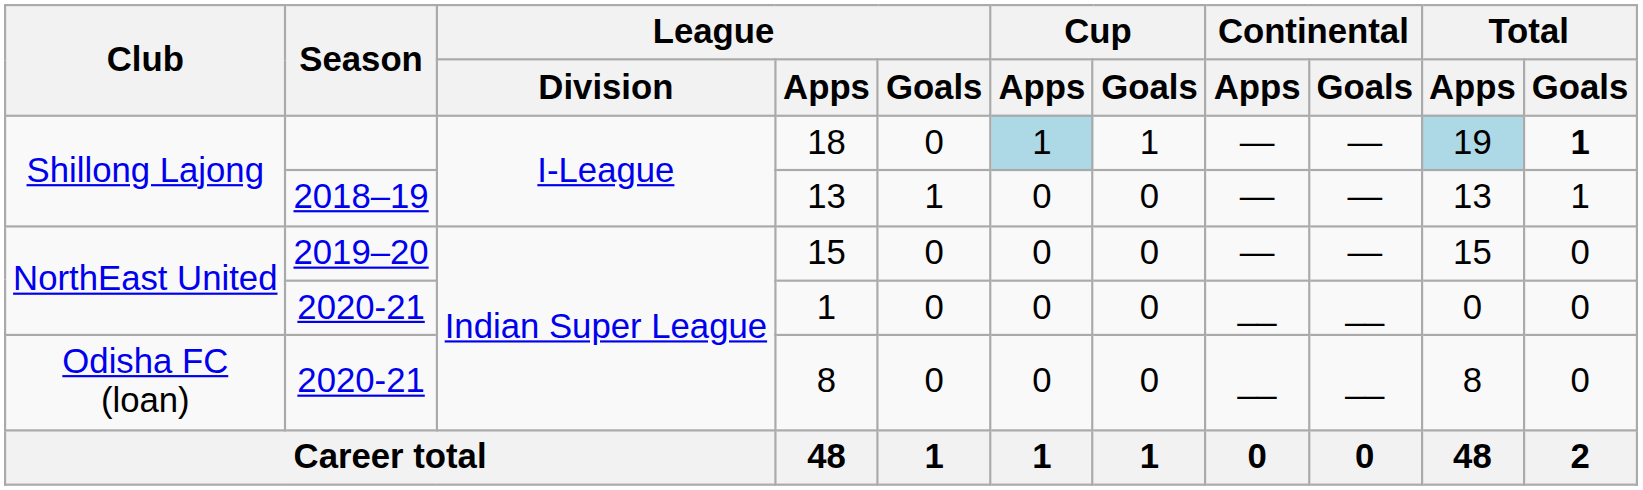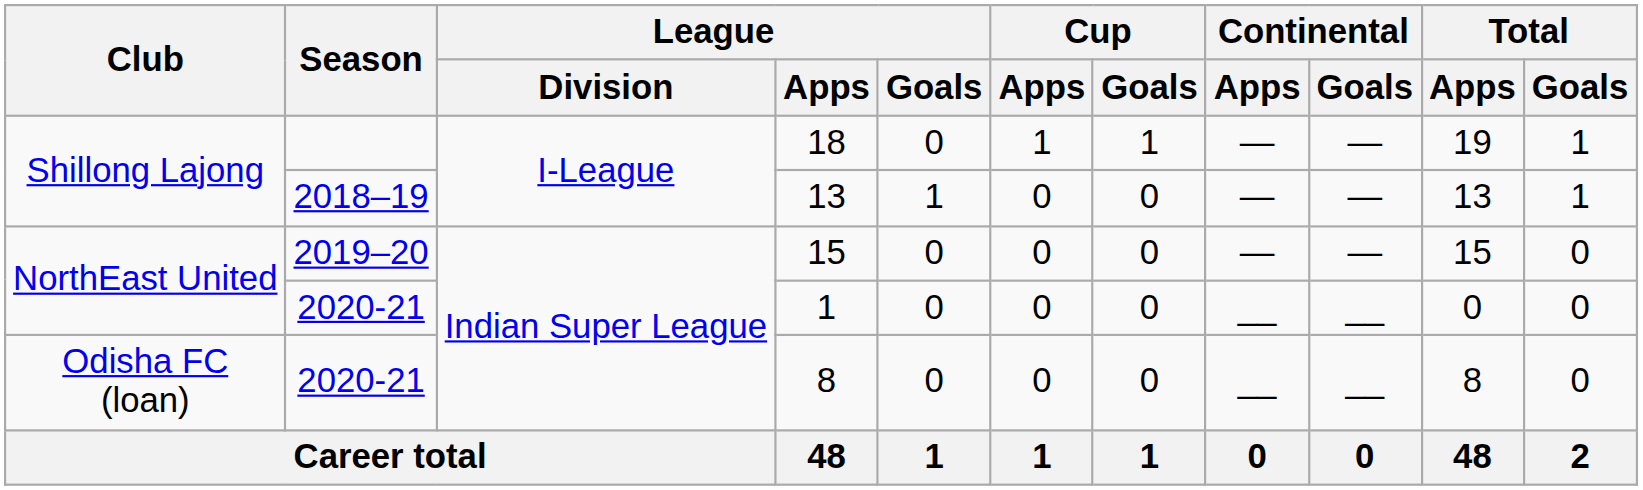(1042, 142) lightblue background -> (1042, 142) no background
(1472, 142) lightblue background -> (1472, 142) no background
(1580, 142) bold -> (1580, 142) normal
